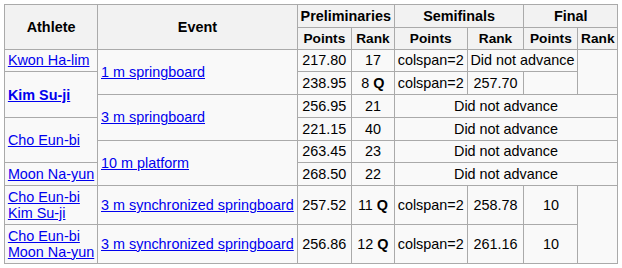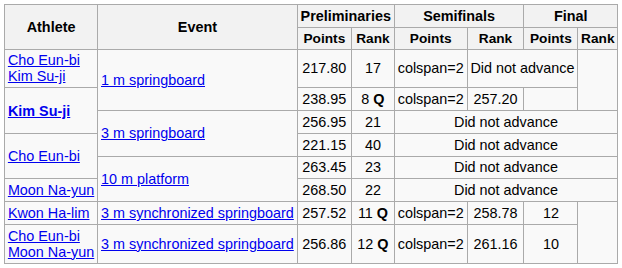(49, 60) Kwon Ha-lim -> (44, 68) Cho Eun-bi Kim Su-ji
(495, 83) 257.70 -> (495, 99) 257.20
(44, 205) Cho Eun-bi Kim Su-ji -> (49, 213) Kwon Ha-lim
(551, 205) 10 -> (551, 213) 12
